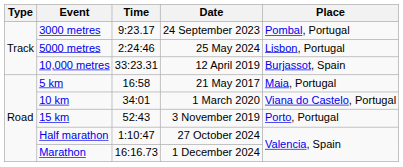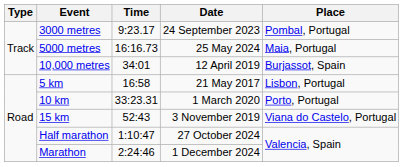(136, 48) 2:24:46 -> (136, 48) 16:16.73
(305, 48) Lisbon, Portugal -> (301, 48) Maia, Portugal
(136, 65) 33:23.31 -> (136, 65) 34:01
(301, 83) Maia, Portugal -> (305, 83) Lisbon, Portugal
(136, 100) 34:01 -> (136, 100) 33:23.31
(331, 100) Viana do Castelo, Portugal -> (302, 100) Porto, Portugal
(302, 118) Porto, Portugal -> (331, 118) Viana do Castelo, Portugal
(136, 153) 16:16.73 -> (136, 153) 2:24:46
